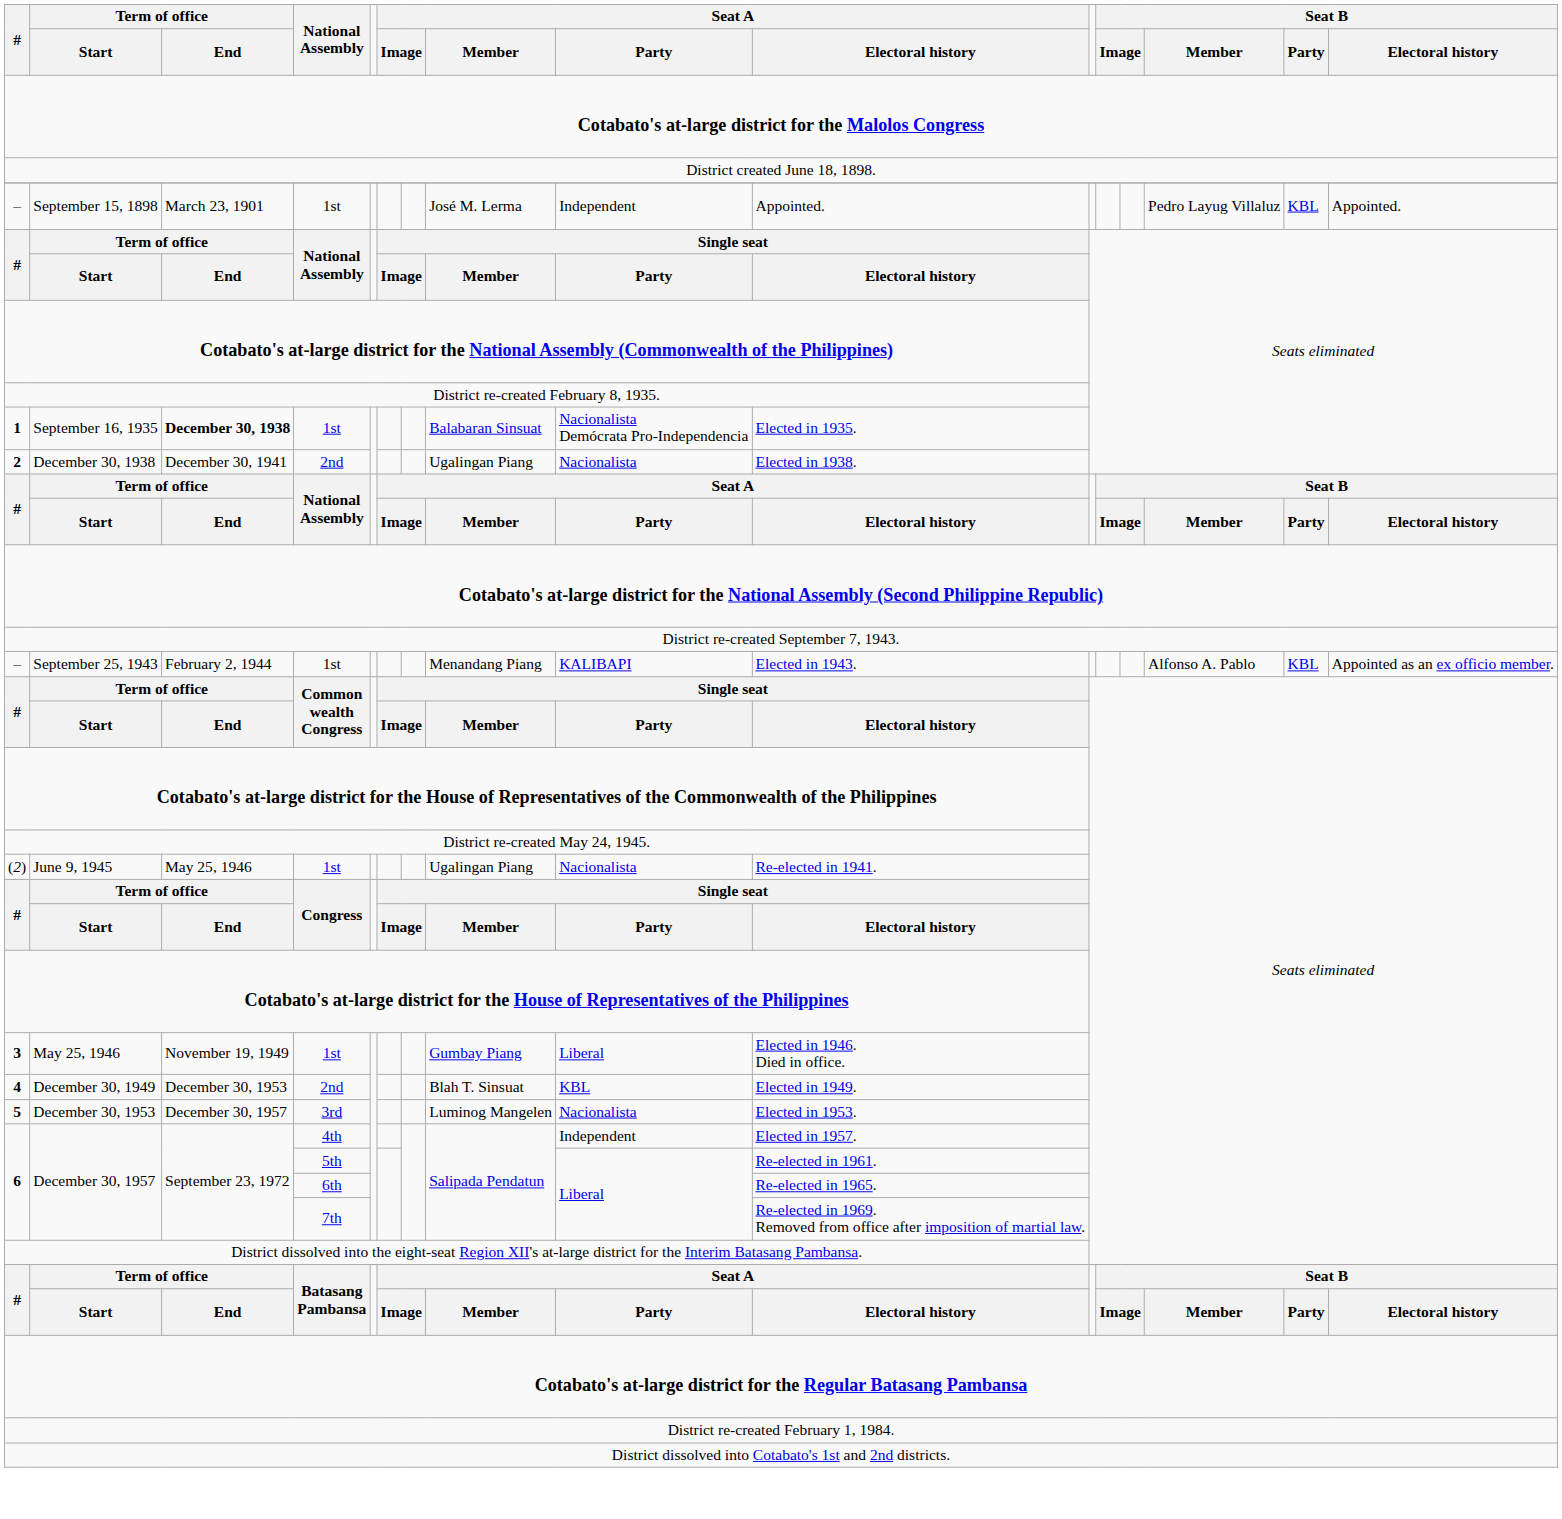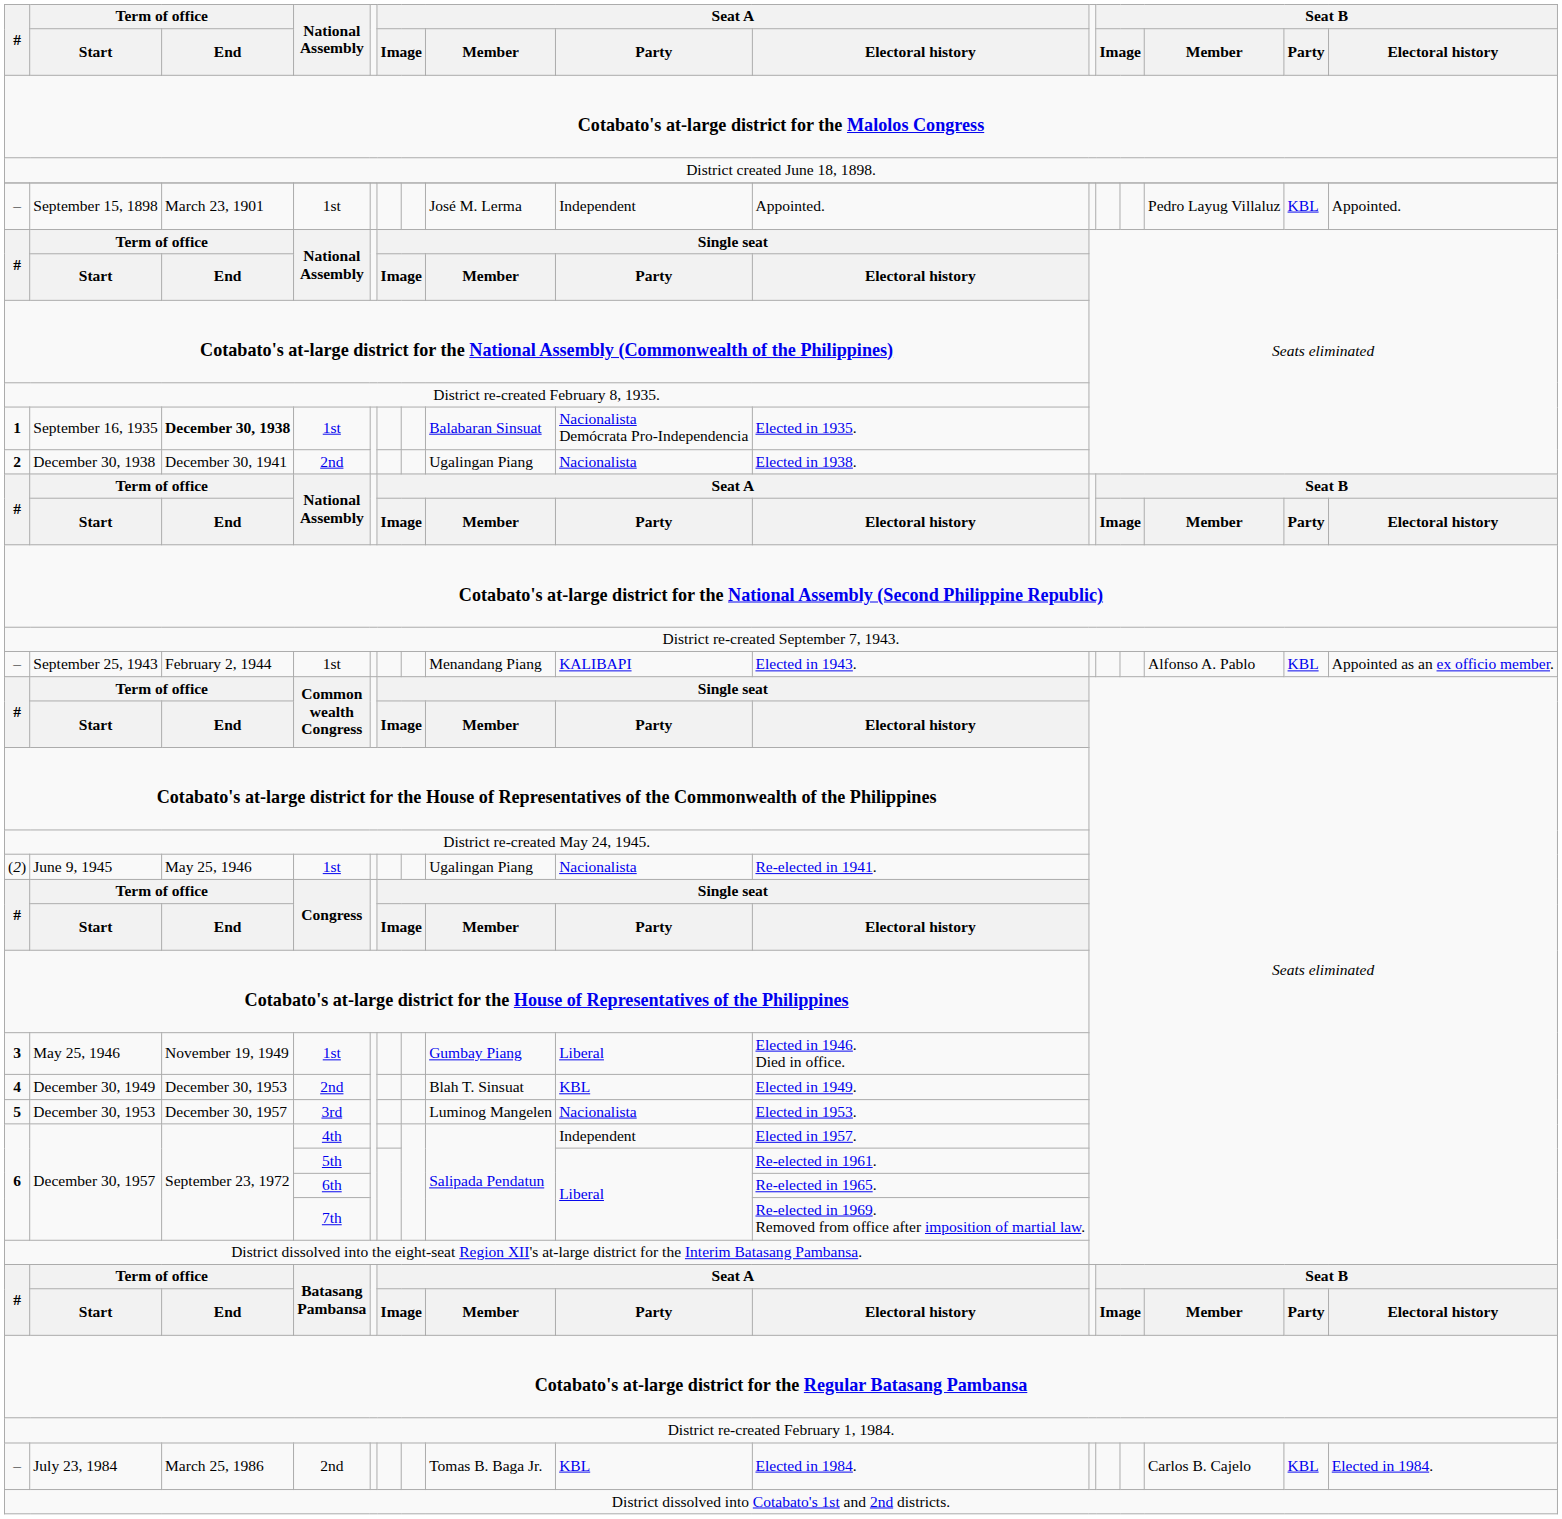+ row: (75, 1465)
